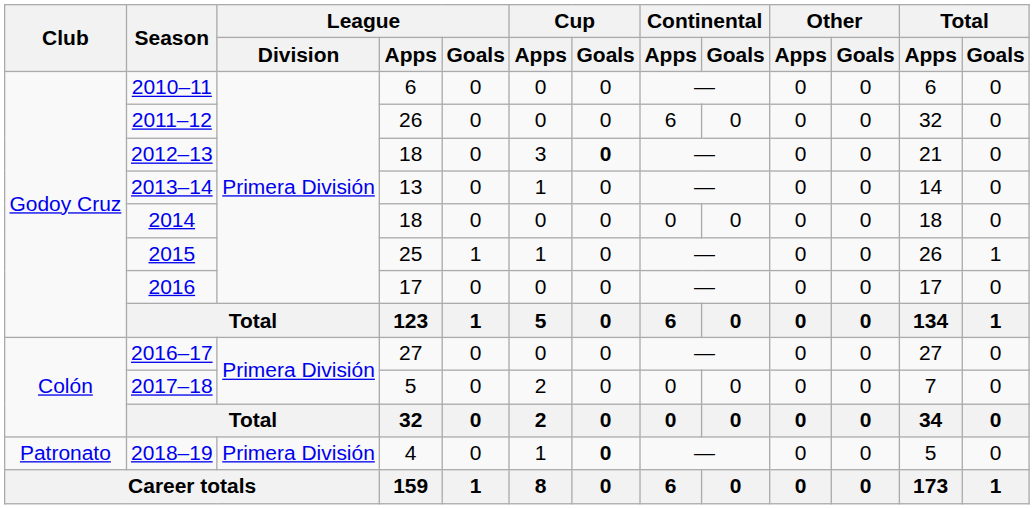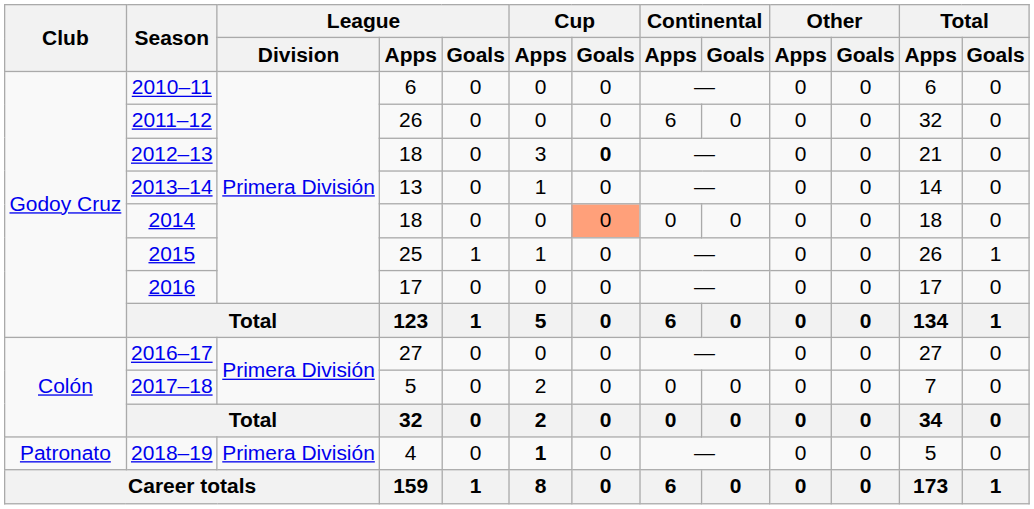(606, 220) no background -> (606, 220) lightsalmon background
(541, 453) normal -> (541, 453) bold
(606, 453) bold -> (606, 453) normal
